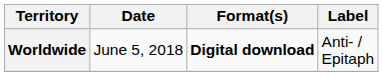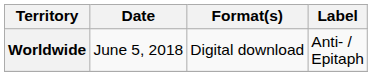(252, 50) bold -> (247, 50) normal
